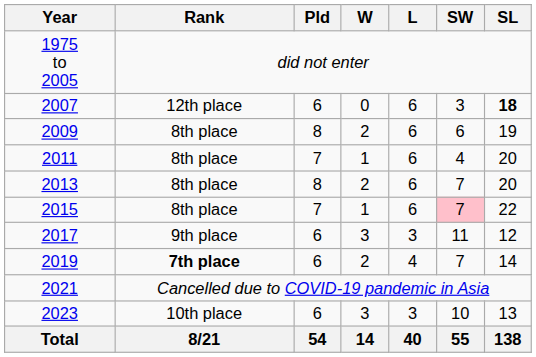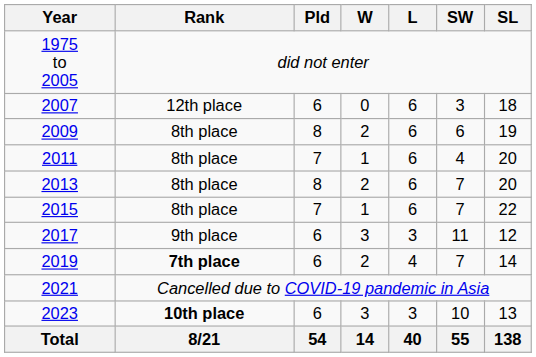(508, 106) bold -> (508, 106) normal
(460, 210) pink background -> (460, 210) no background
(204, 314) normal -> (204, 314) bold
